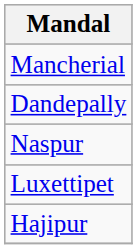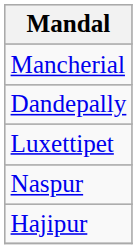(47, 143) Naspur -> (62, 143) Luxettipet
(62, 183) Luxettipet -> (47, 183) Naspur
